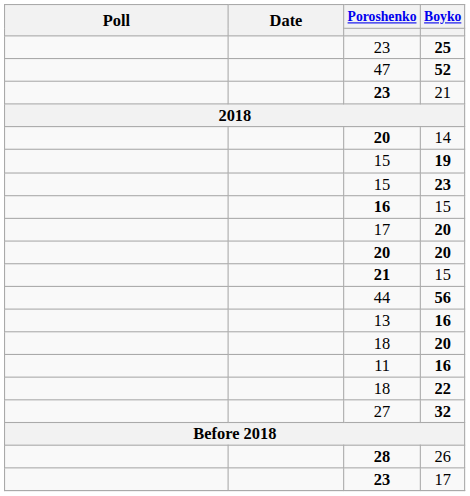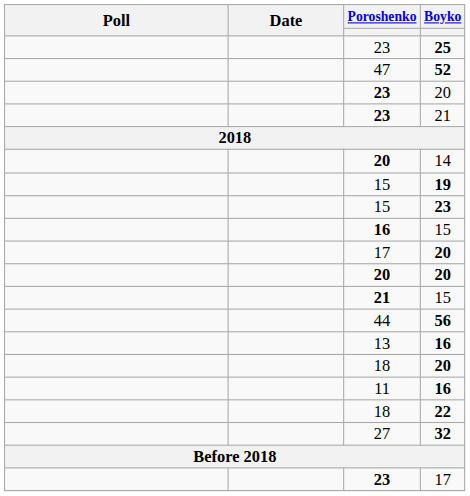+ row: (382, 93)
- row: (382, 456)
